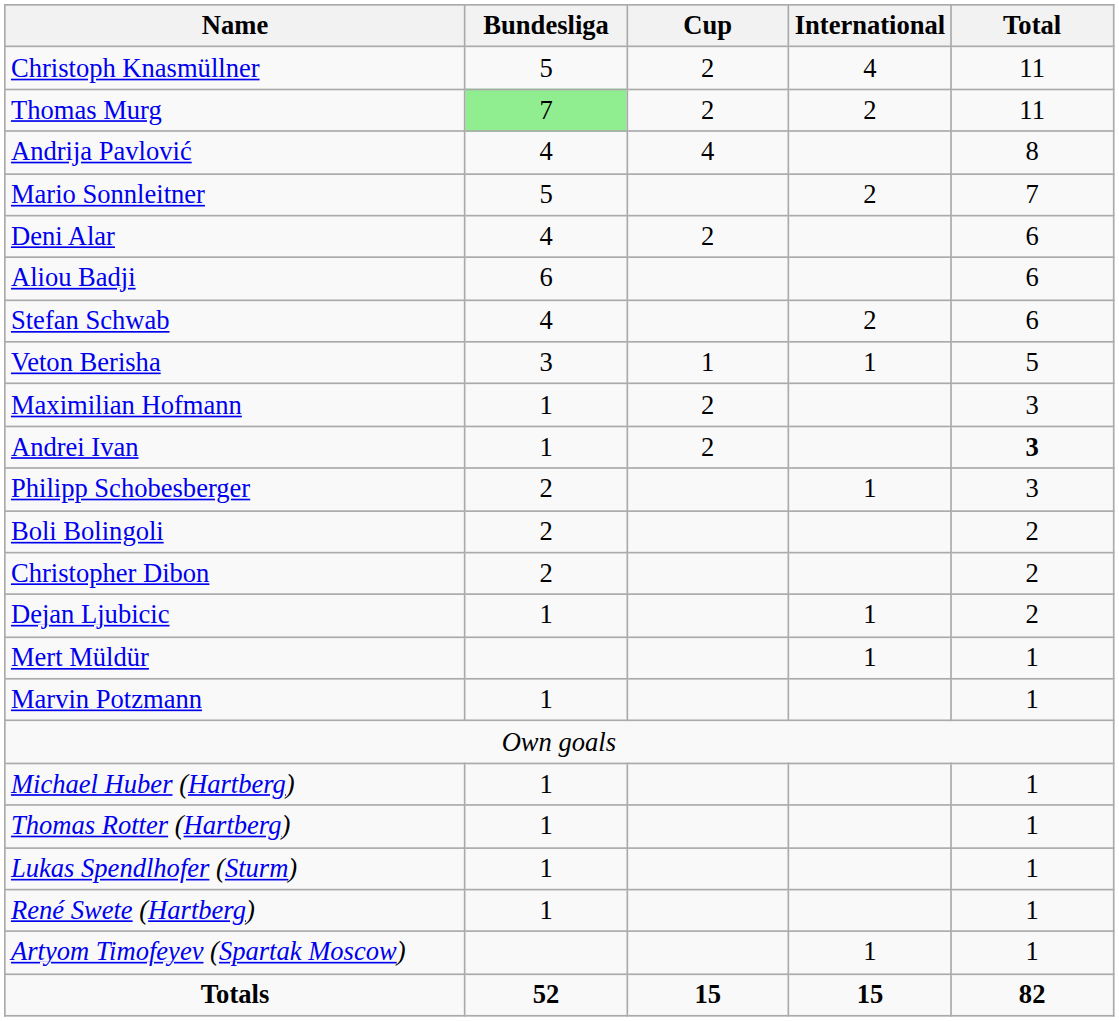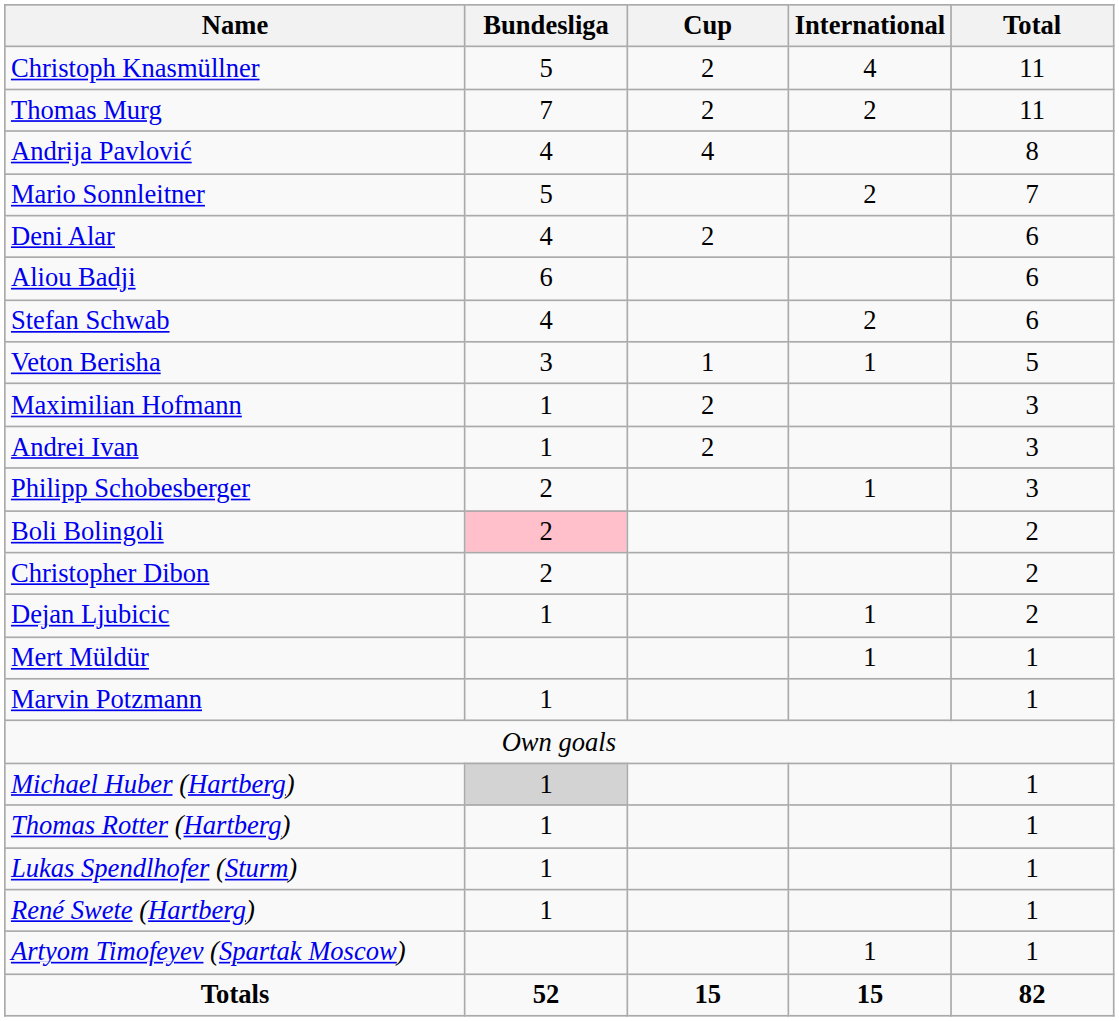(546, 109) lightgreen background -> (546, 109) no background
(1032, 446) bold -> (1032, 446) normal
(546, 531) no background -> (546, 531) pink background
(546, 783) no background -> (546, 783) lightgrey background
